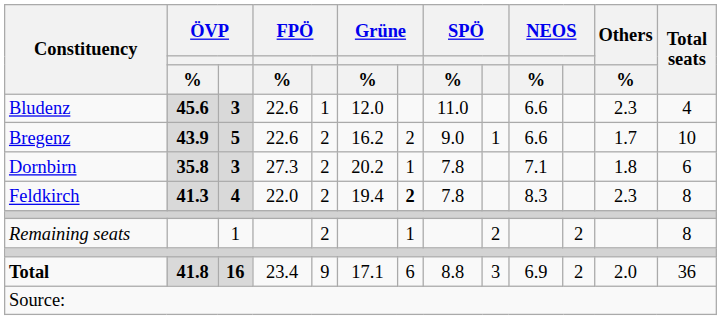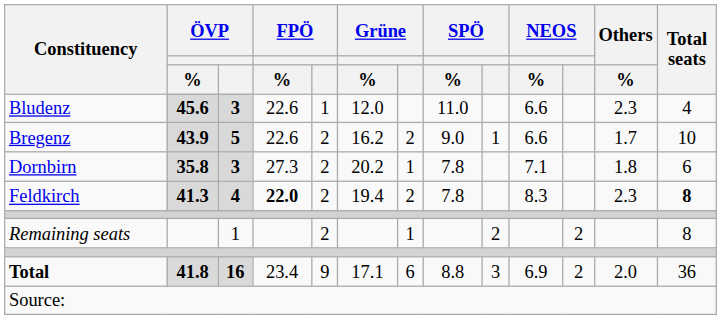(282, 196) normal -> (282, 196) bold
(410, 196) bold -> (410, 196) normal
(687, 196) normal -> (687, 196) bold
